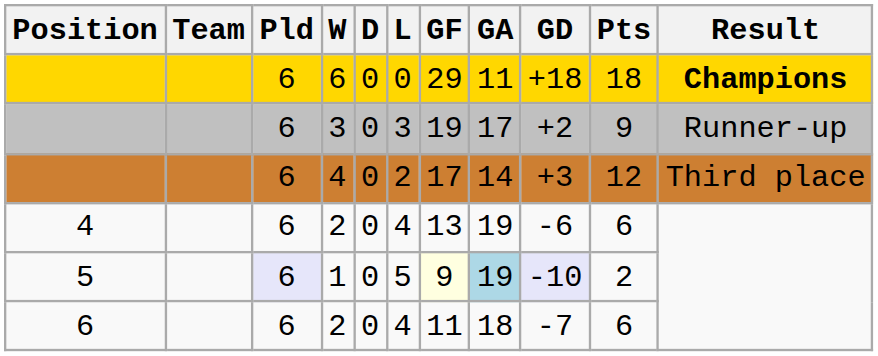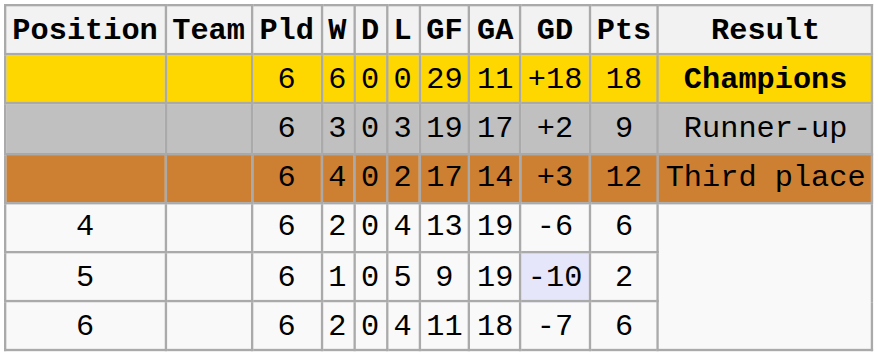(287, 277) lavender background -> (287, 277) no background
(444, 277) lightyellow background -> (444, 277) no background
(495, 277) lightblue background -> (495, 277) no background
